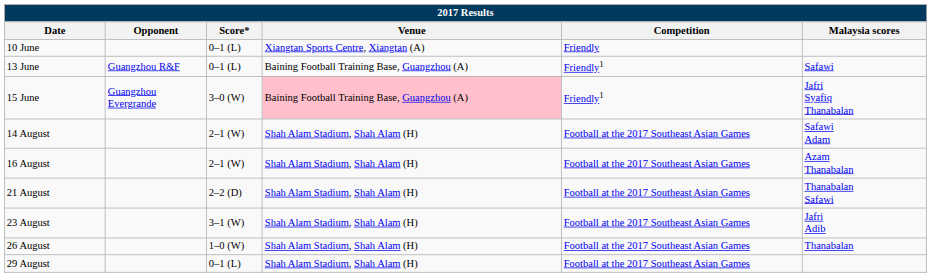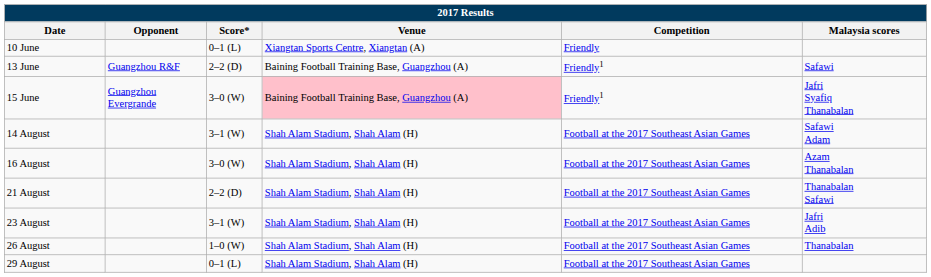(225, 66) 0–1 (L) -> (225, 66) 2–2 (D)
(227, 134) 2–1 (W) -> (227, 134) 3–1 (W)
(227, 163) 2–1 (W) -> (227, 163) 3–0 (W)
